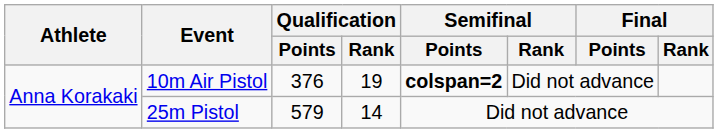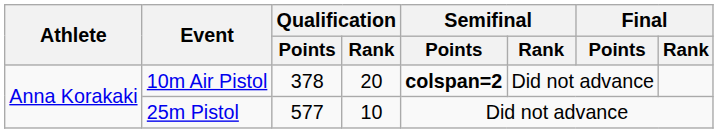(307, 81) 376 -> (307, 81) 378
(371, 81) 19 -> (371, 81) 20
(307, 112) 579 -> (307, 112) 577
(371, 112) 14 -> (371, 112) 10
